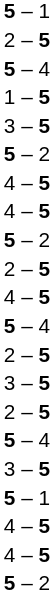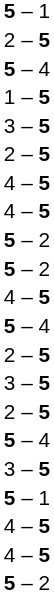(27, 154) 5 – 2 -> (27, 154) 2 – 5
(27, 269) 2 – 5 -> (27, 269) 5 – 2
